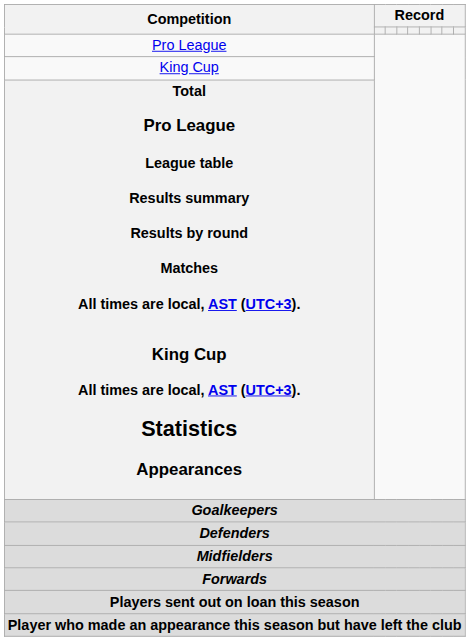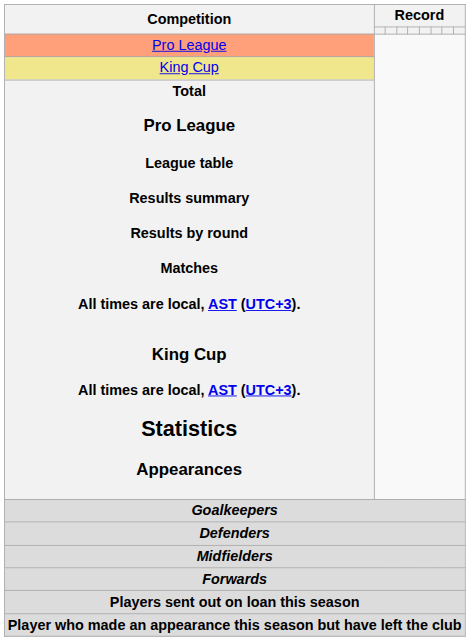(189, 45) no background -> (189, 45) lightsalmon background
(189, 68) no background -> (189, 68) khaki background
